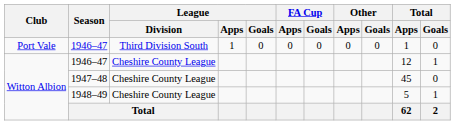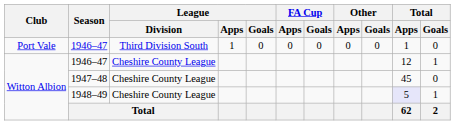(406, 95) no background -> (406, 95) lavender background
